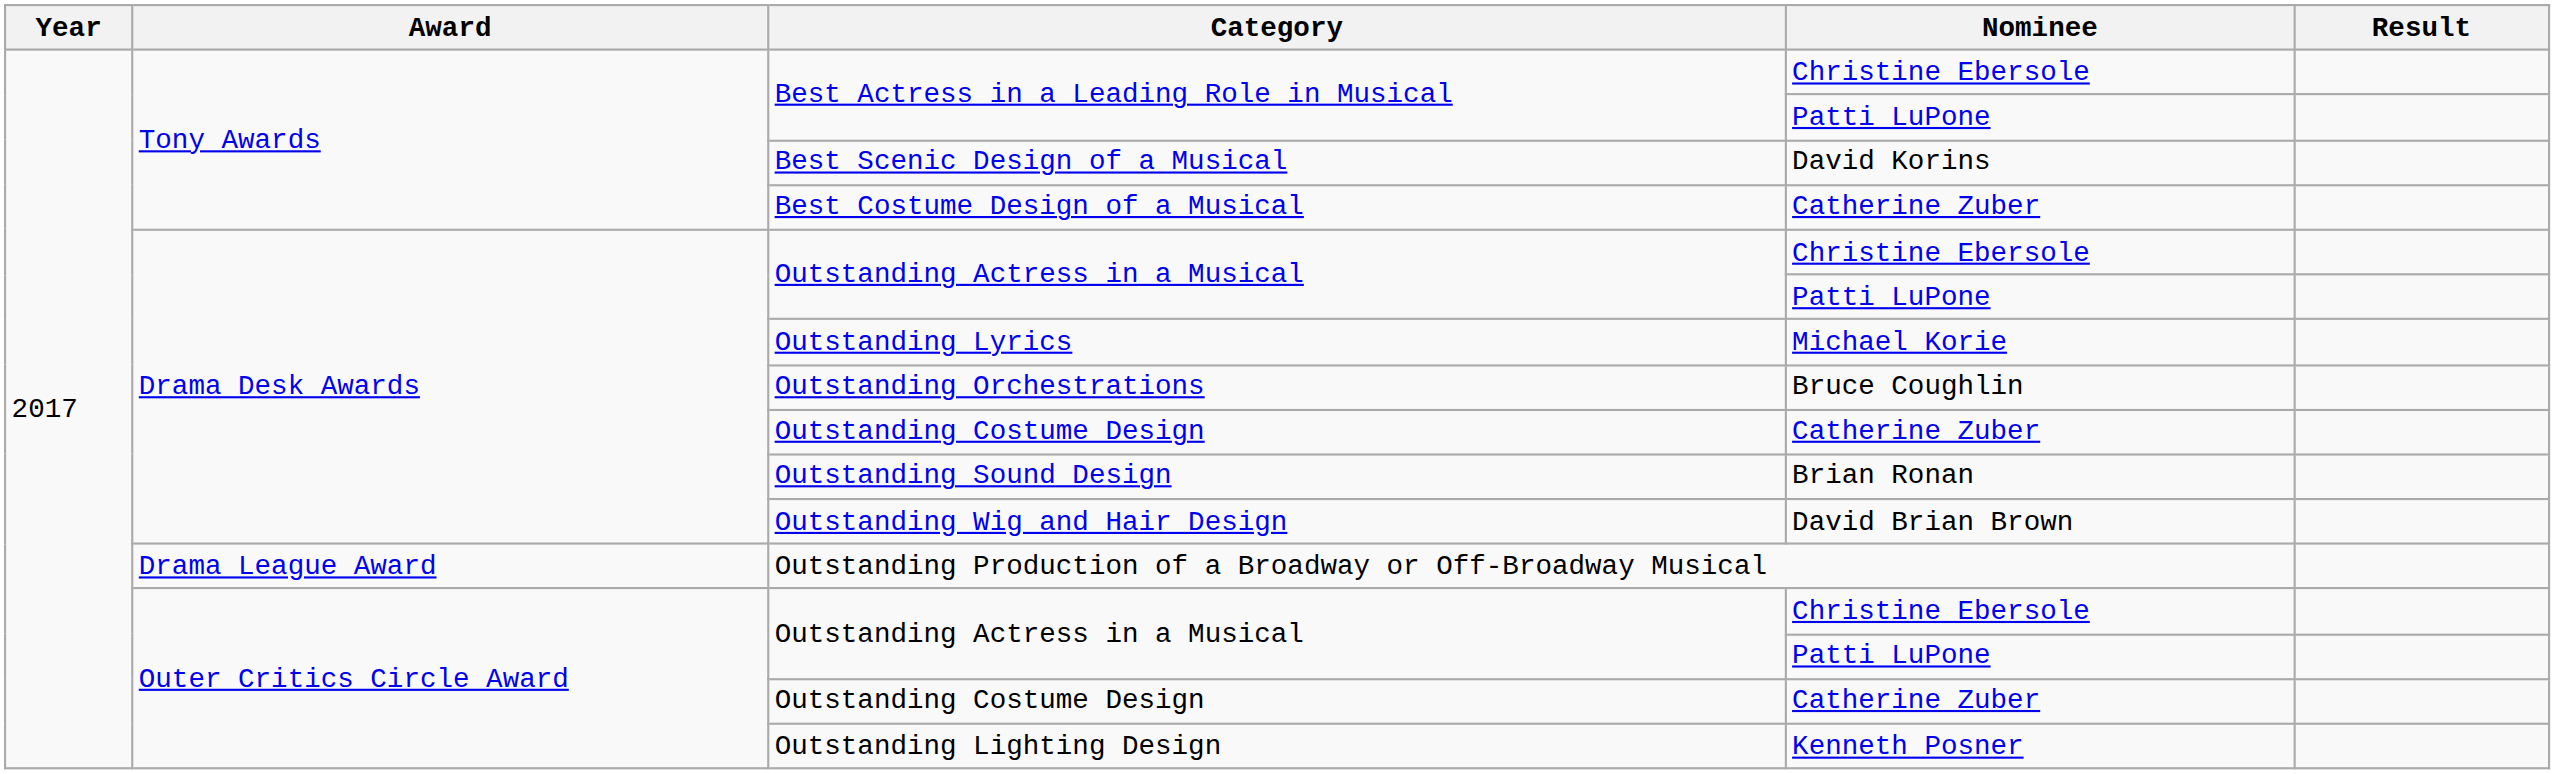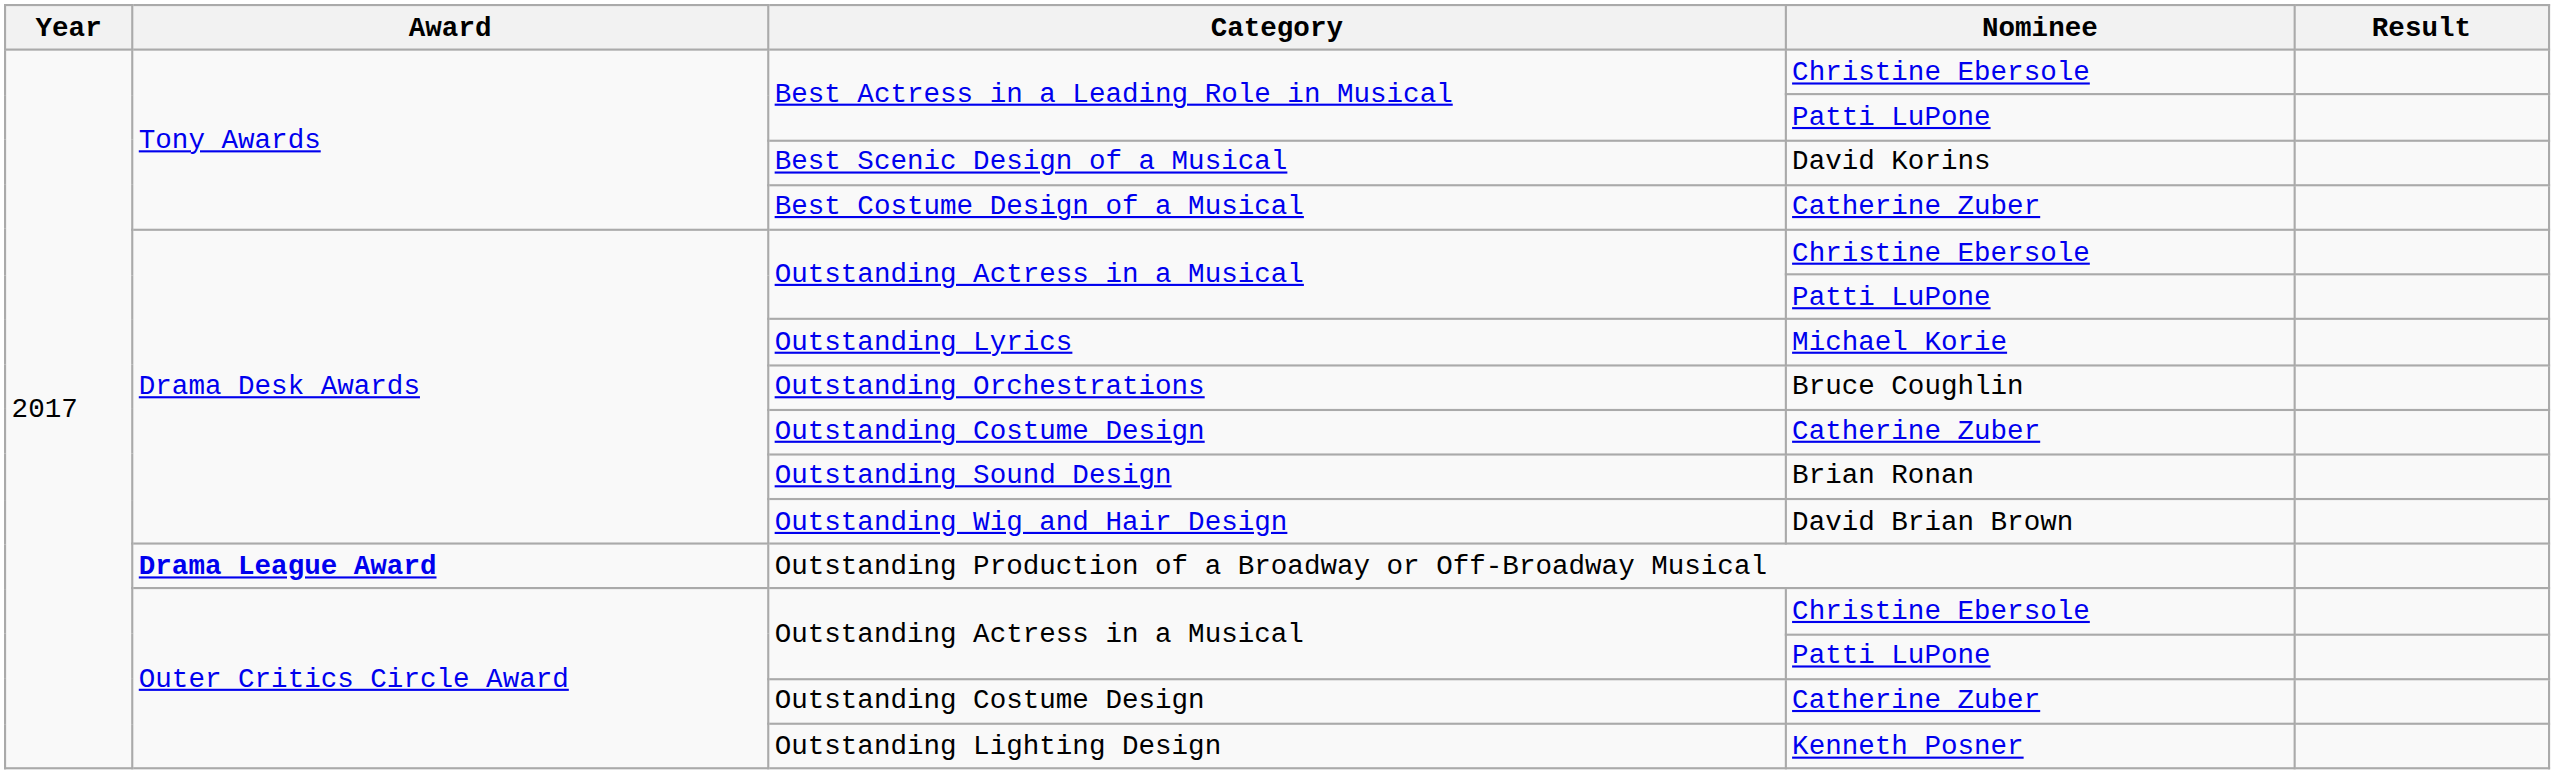(288, 567) normal -> (288, 567) bold
